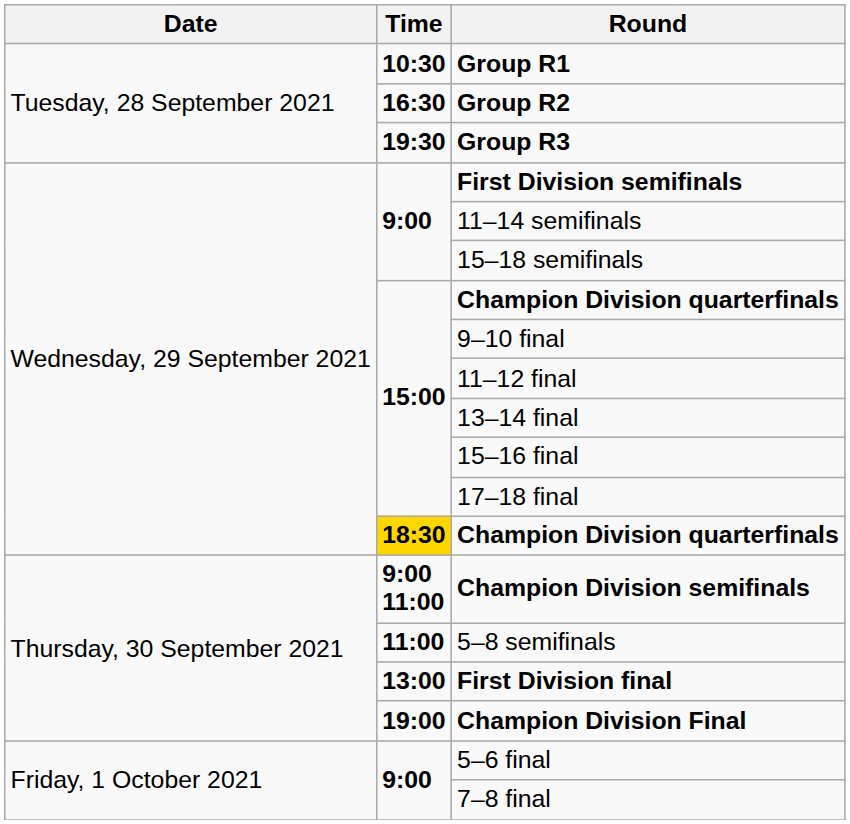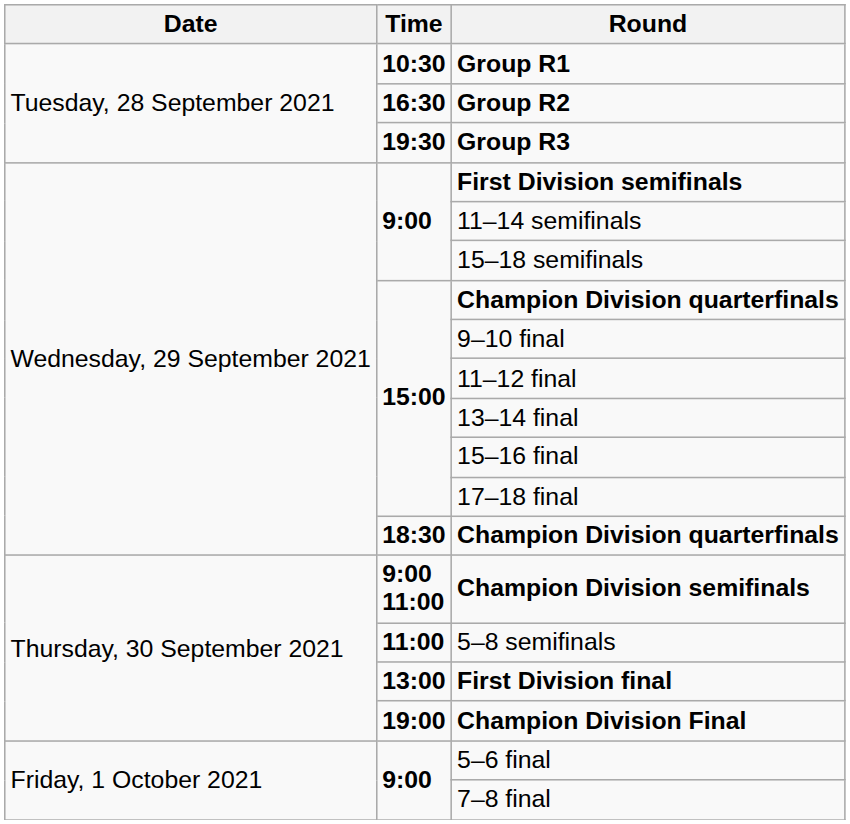(414, 535) gold background -> (414, 535) no background
